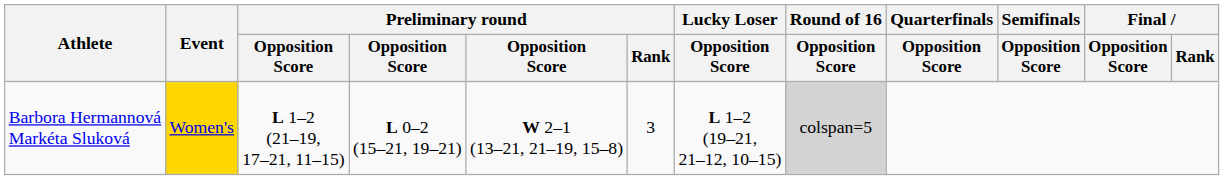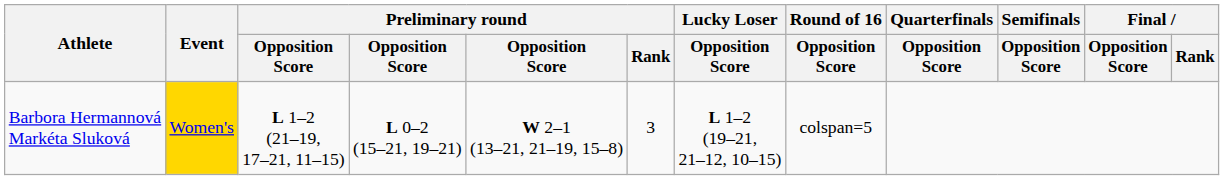(836, 128) lightgrey background -> (836, 128) no background
